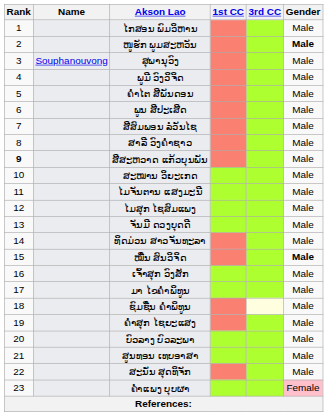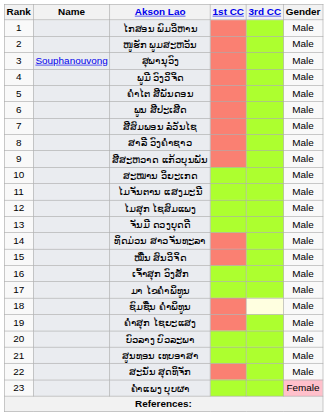(303, 44) bold -> (303, 44) normal
(19, 159) bold -> (19, 159) normal
(303, 257) bold -> (303, 257) normal
